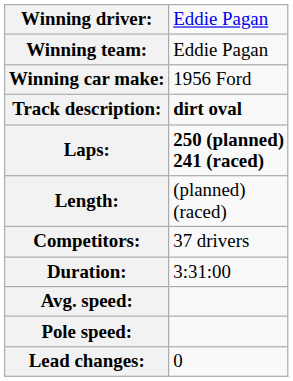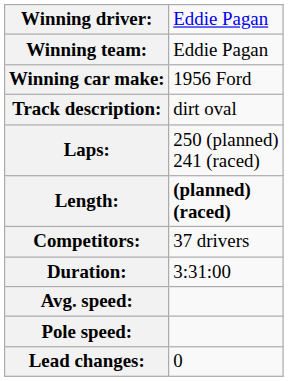(208, 109) bold -> (205, 109) normal
(229, 149) bold -> (226, 149) normal
(209, 201) normal -> (212, 201) bold
